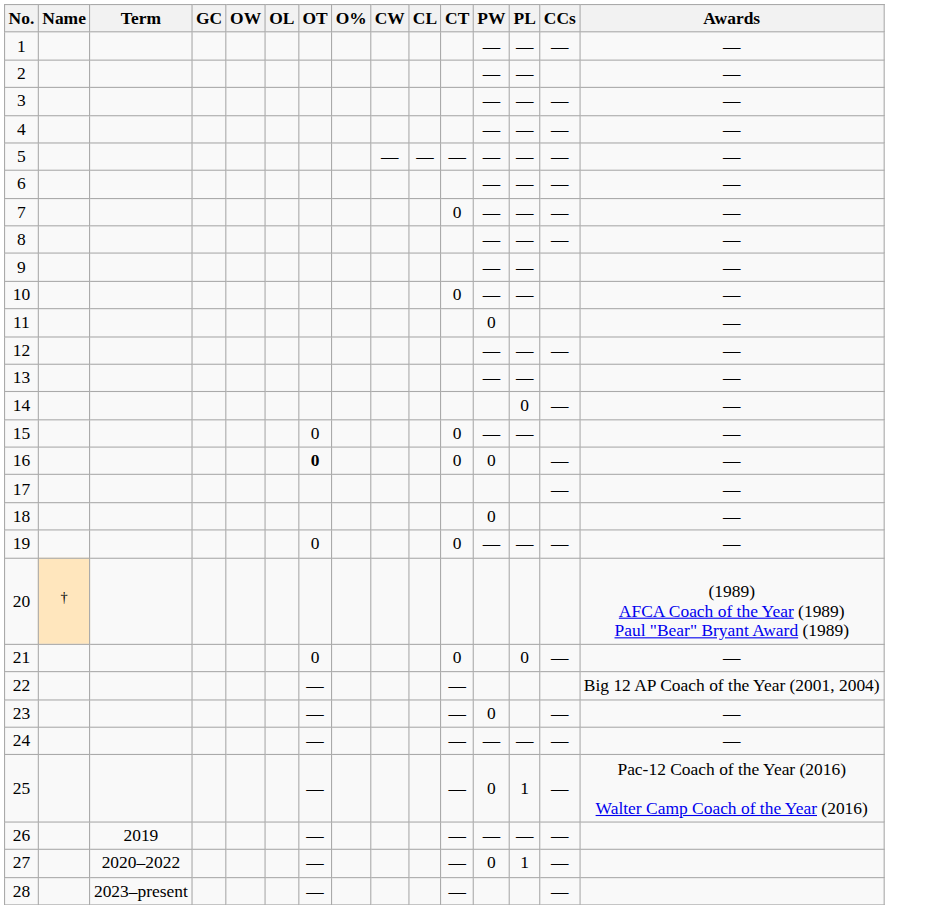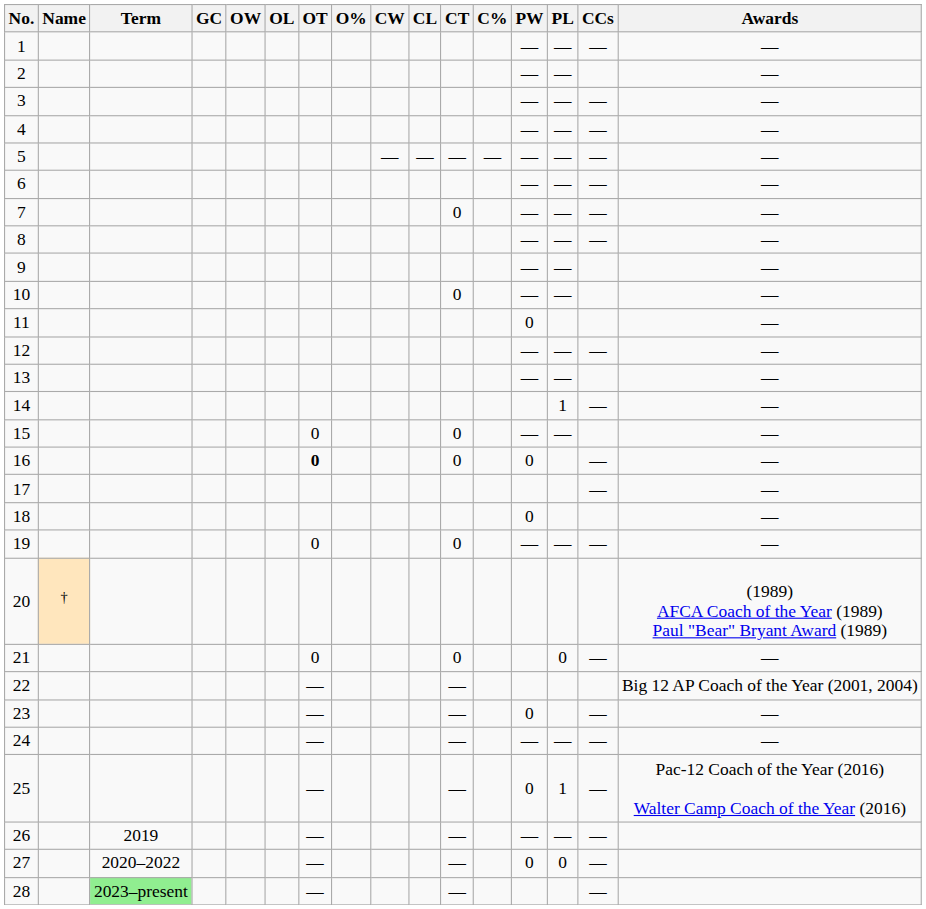+ column: (492, 18)
(525, 405) 0 -> (563, 405) 1
(525, 863) 1 -> (563, 863) 0
(141, 890) no background -> (141, 890) lightgreen background
